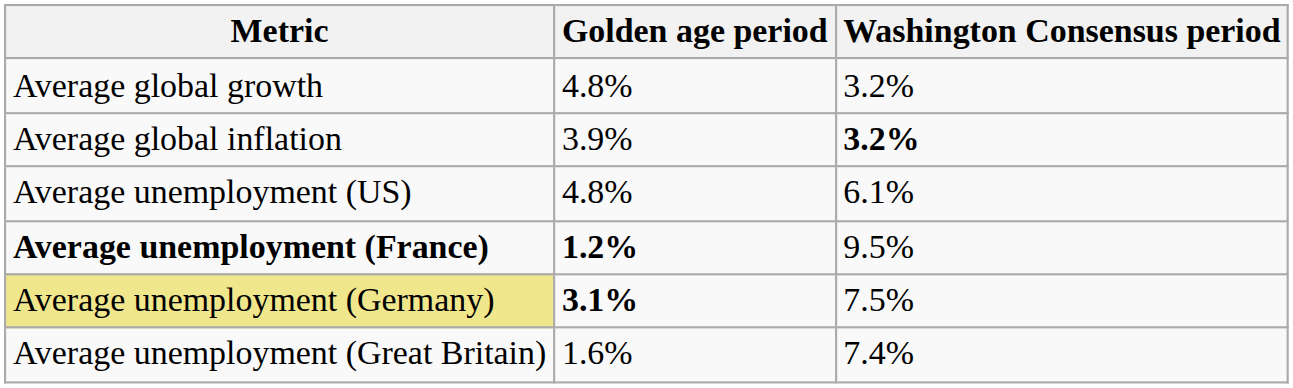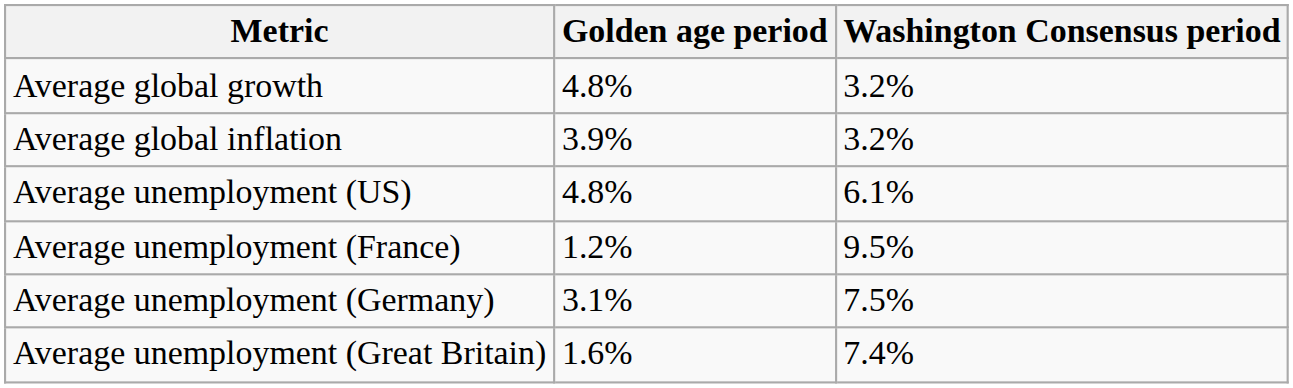(881, 138) bold -> (879, 138) normal
(251, 246) bold -> (237, 246) normal
(600, 246) bold -> (597, 246) normal
(254, 300) khaki background -> (254, 300) no background
(600, 300) bold -> (597, 300) normal
